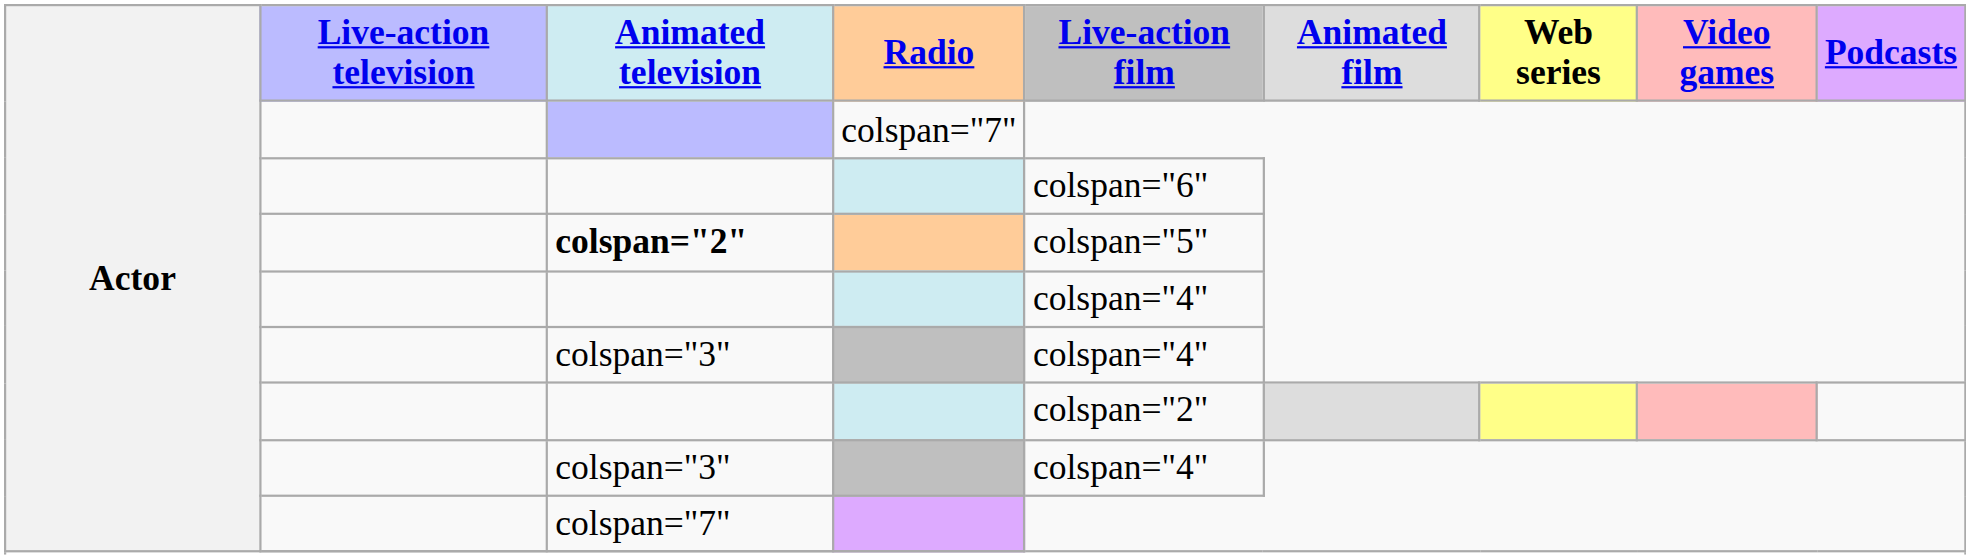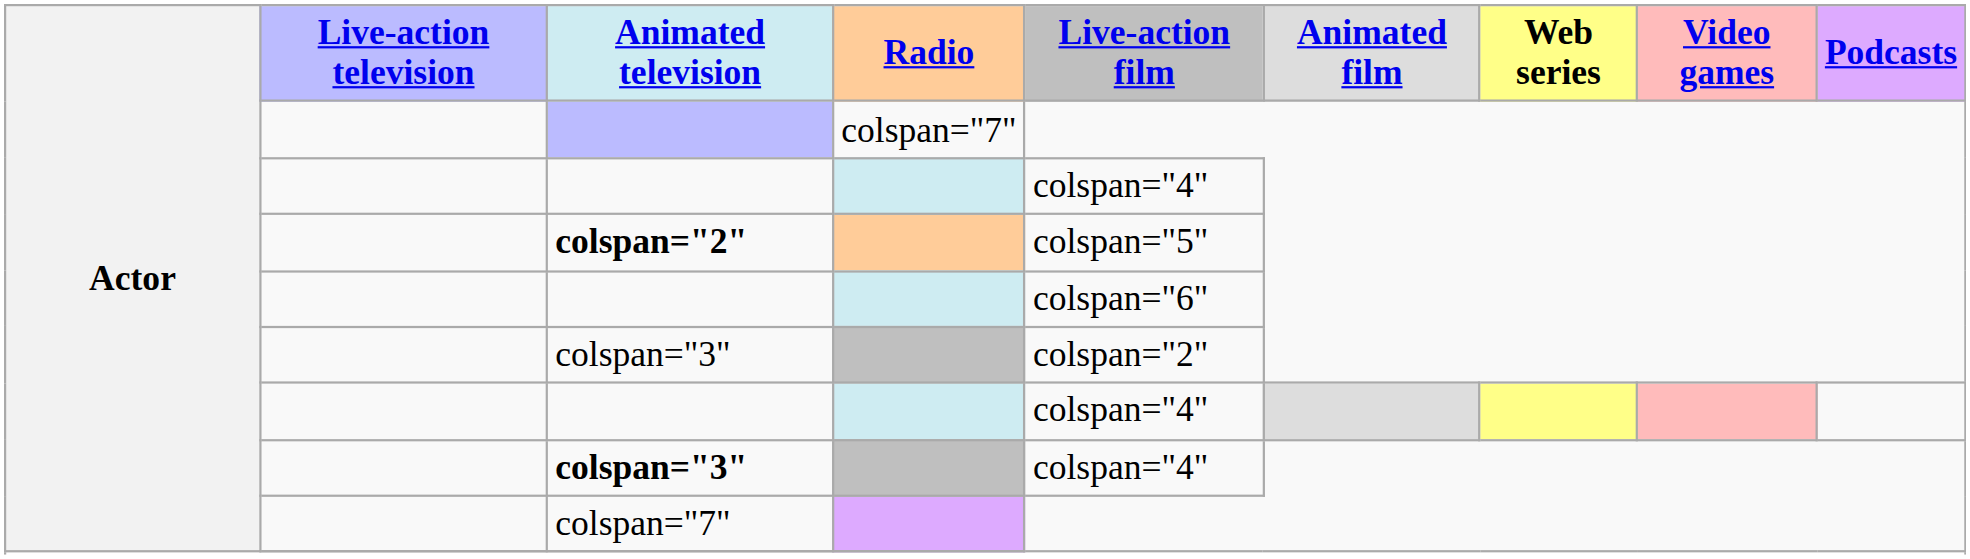(1121, 185) colspan="6" -> (1121, 185) colspan="4"
(1121, 297) colspan="4" -> (1121, 297) colspan="6"
(1121, 354) colspan="4" -> (1121, 354) colspan="2"
(1121, 410) colspan="2" -> (1121, 410) colspan="4"
(643, 466) normal -> (651, 466) bold
